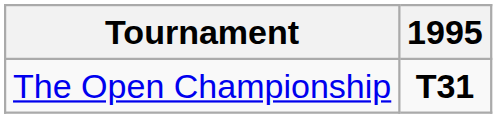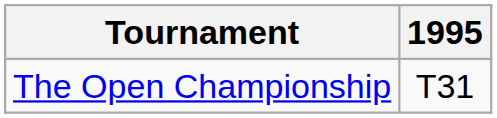(445, 86) bold -> (445, 86) normal
